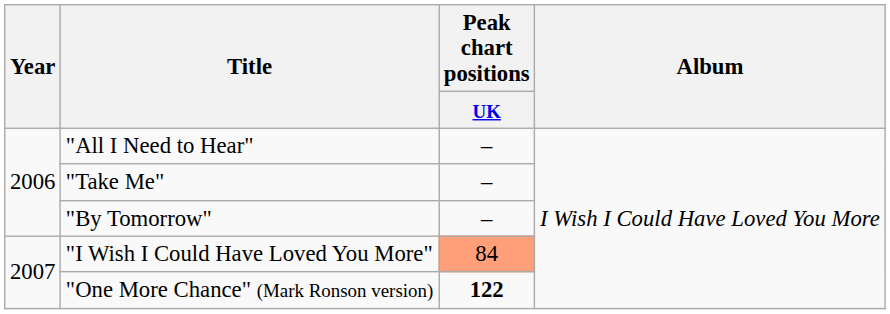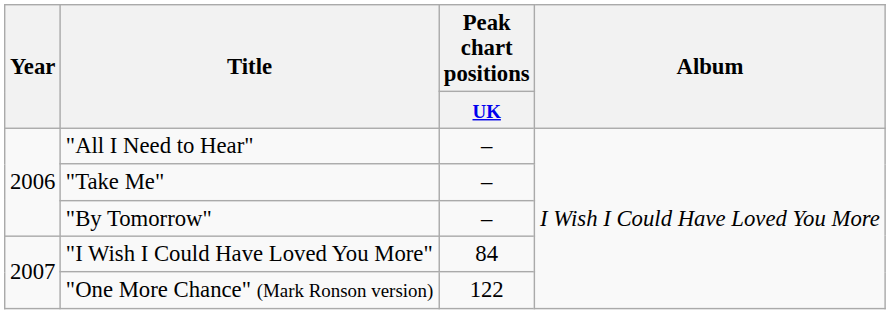(487, 253) lightsalmon background -> (487, 253) no background
(487, 289) bold -> (487, 289) normal
